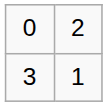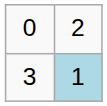(78, 76) no background -> (78, 76) lightblue background
